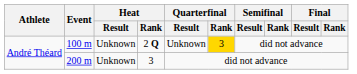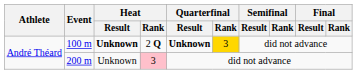(116, 44) normal -> (117, 44) bold
(186, 44) normal -> (190, 44) bold
(151, 61) no background -> (153, 61) pink background
